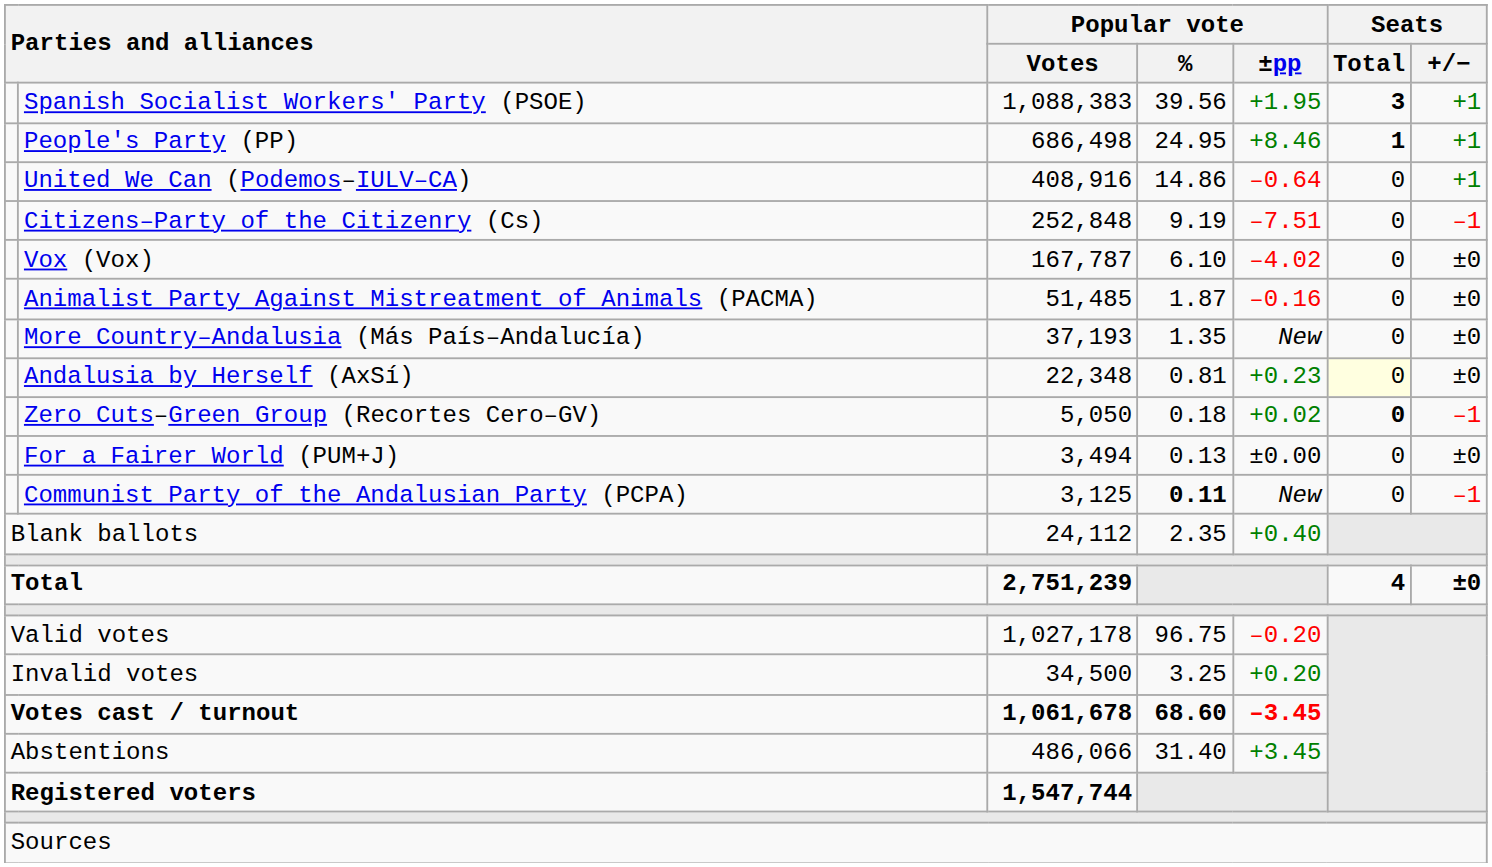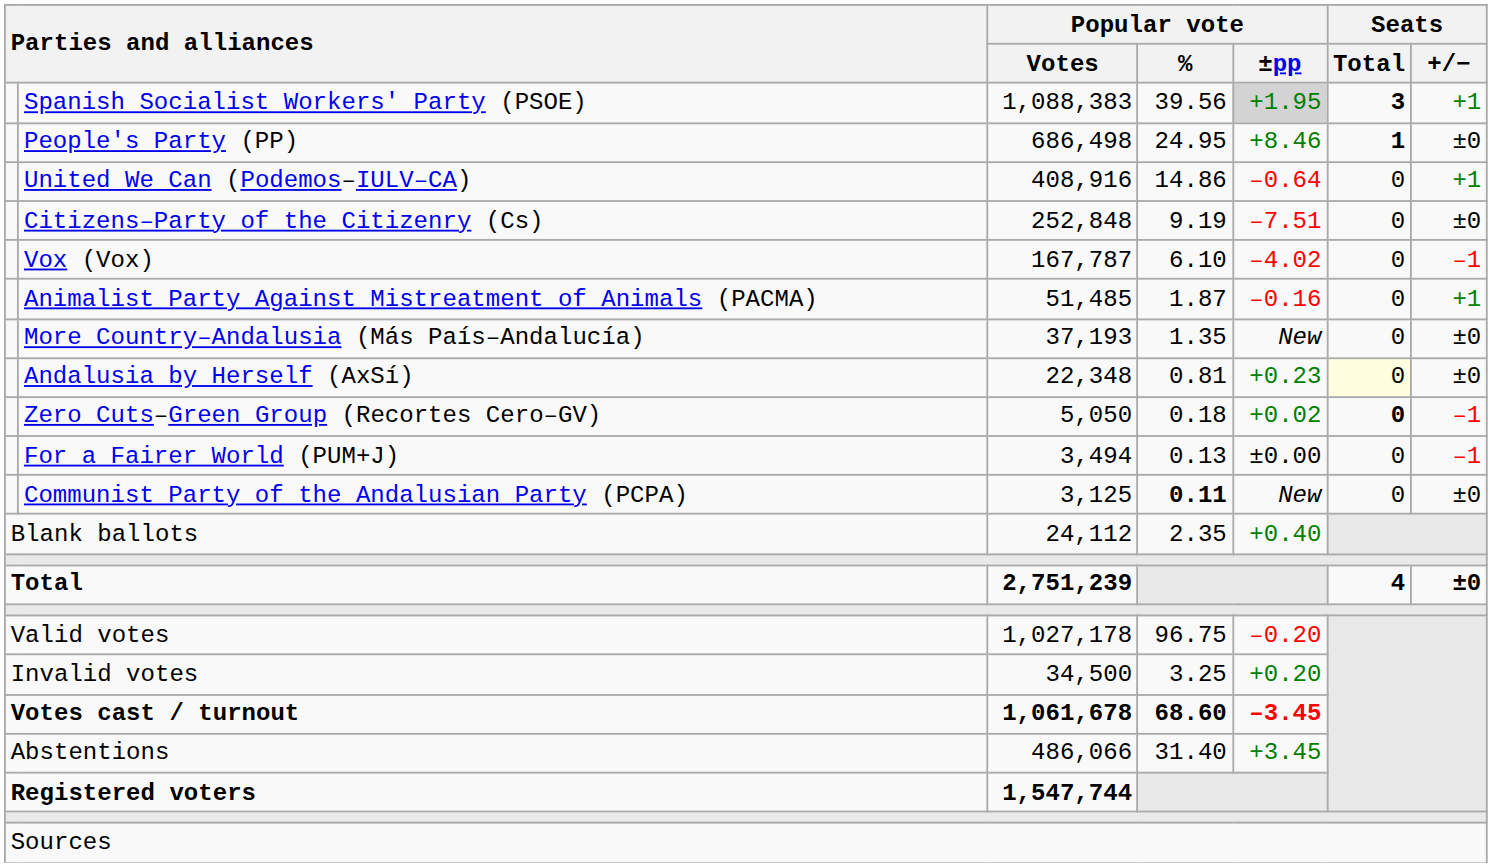(1285, 103) no background -> (1285, 103) lightgrey background
(1467, 142) +1 -> (1467, 142) ±0
(1467, 221) –1 -> (1467, 221) ±0
(1467, 260) ±0 -> (1467, 260) –1
(1467, 299) ±0 -> (1467, 299) +1
(1467, 456) ±0 -> (1467, 456) –1
(1467, 495) –1 -> (1467, 495) ±0
